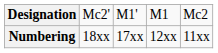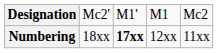(130, 36) normal -> (130, 36) bold
